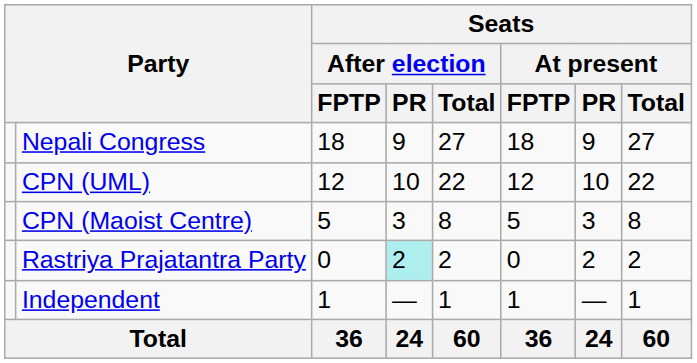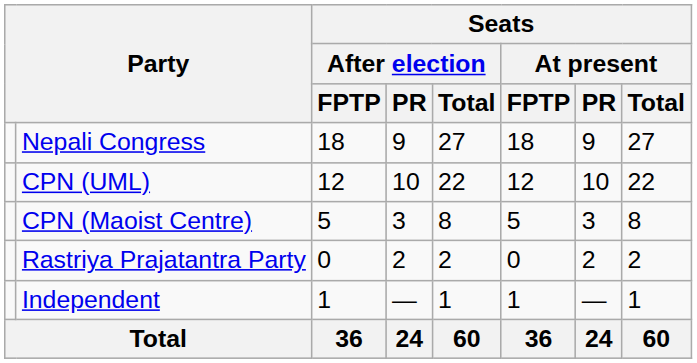(399, 260) paleturquoise background -> (399, 260) no background
